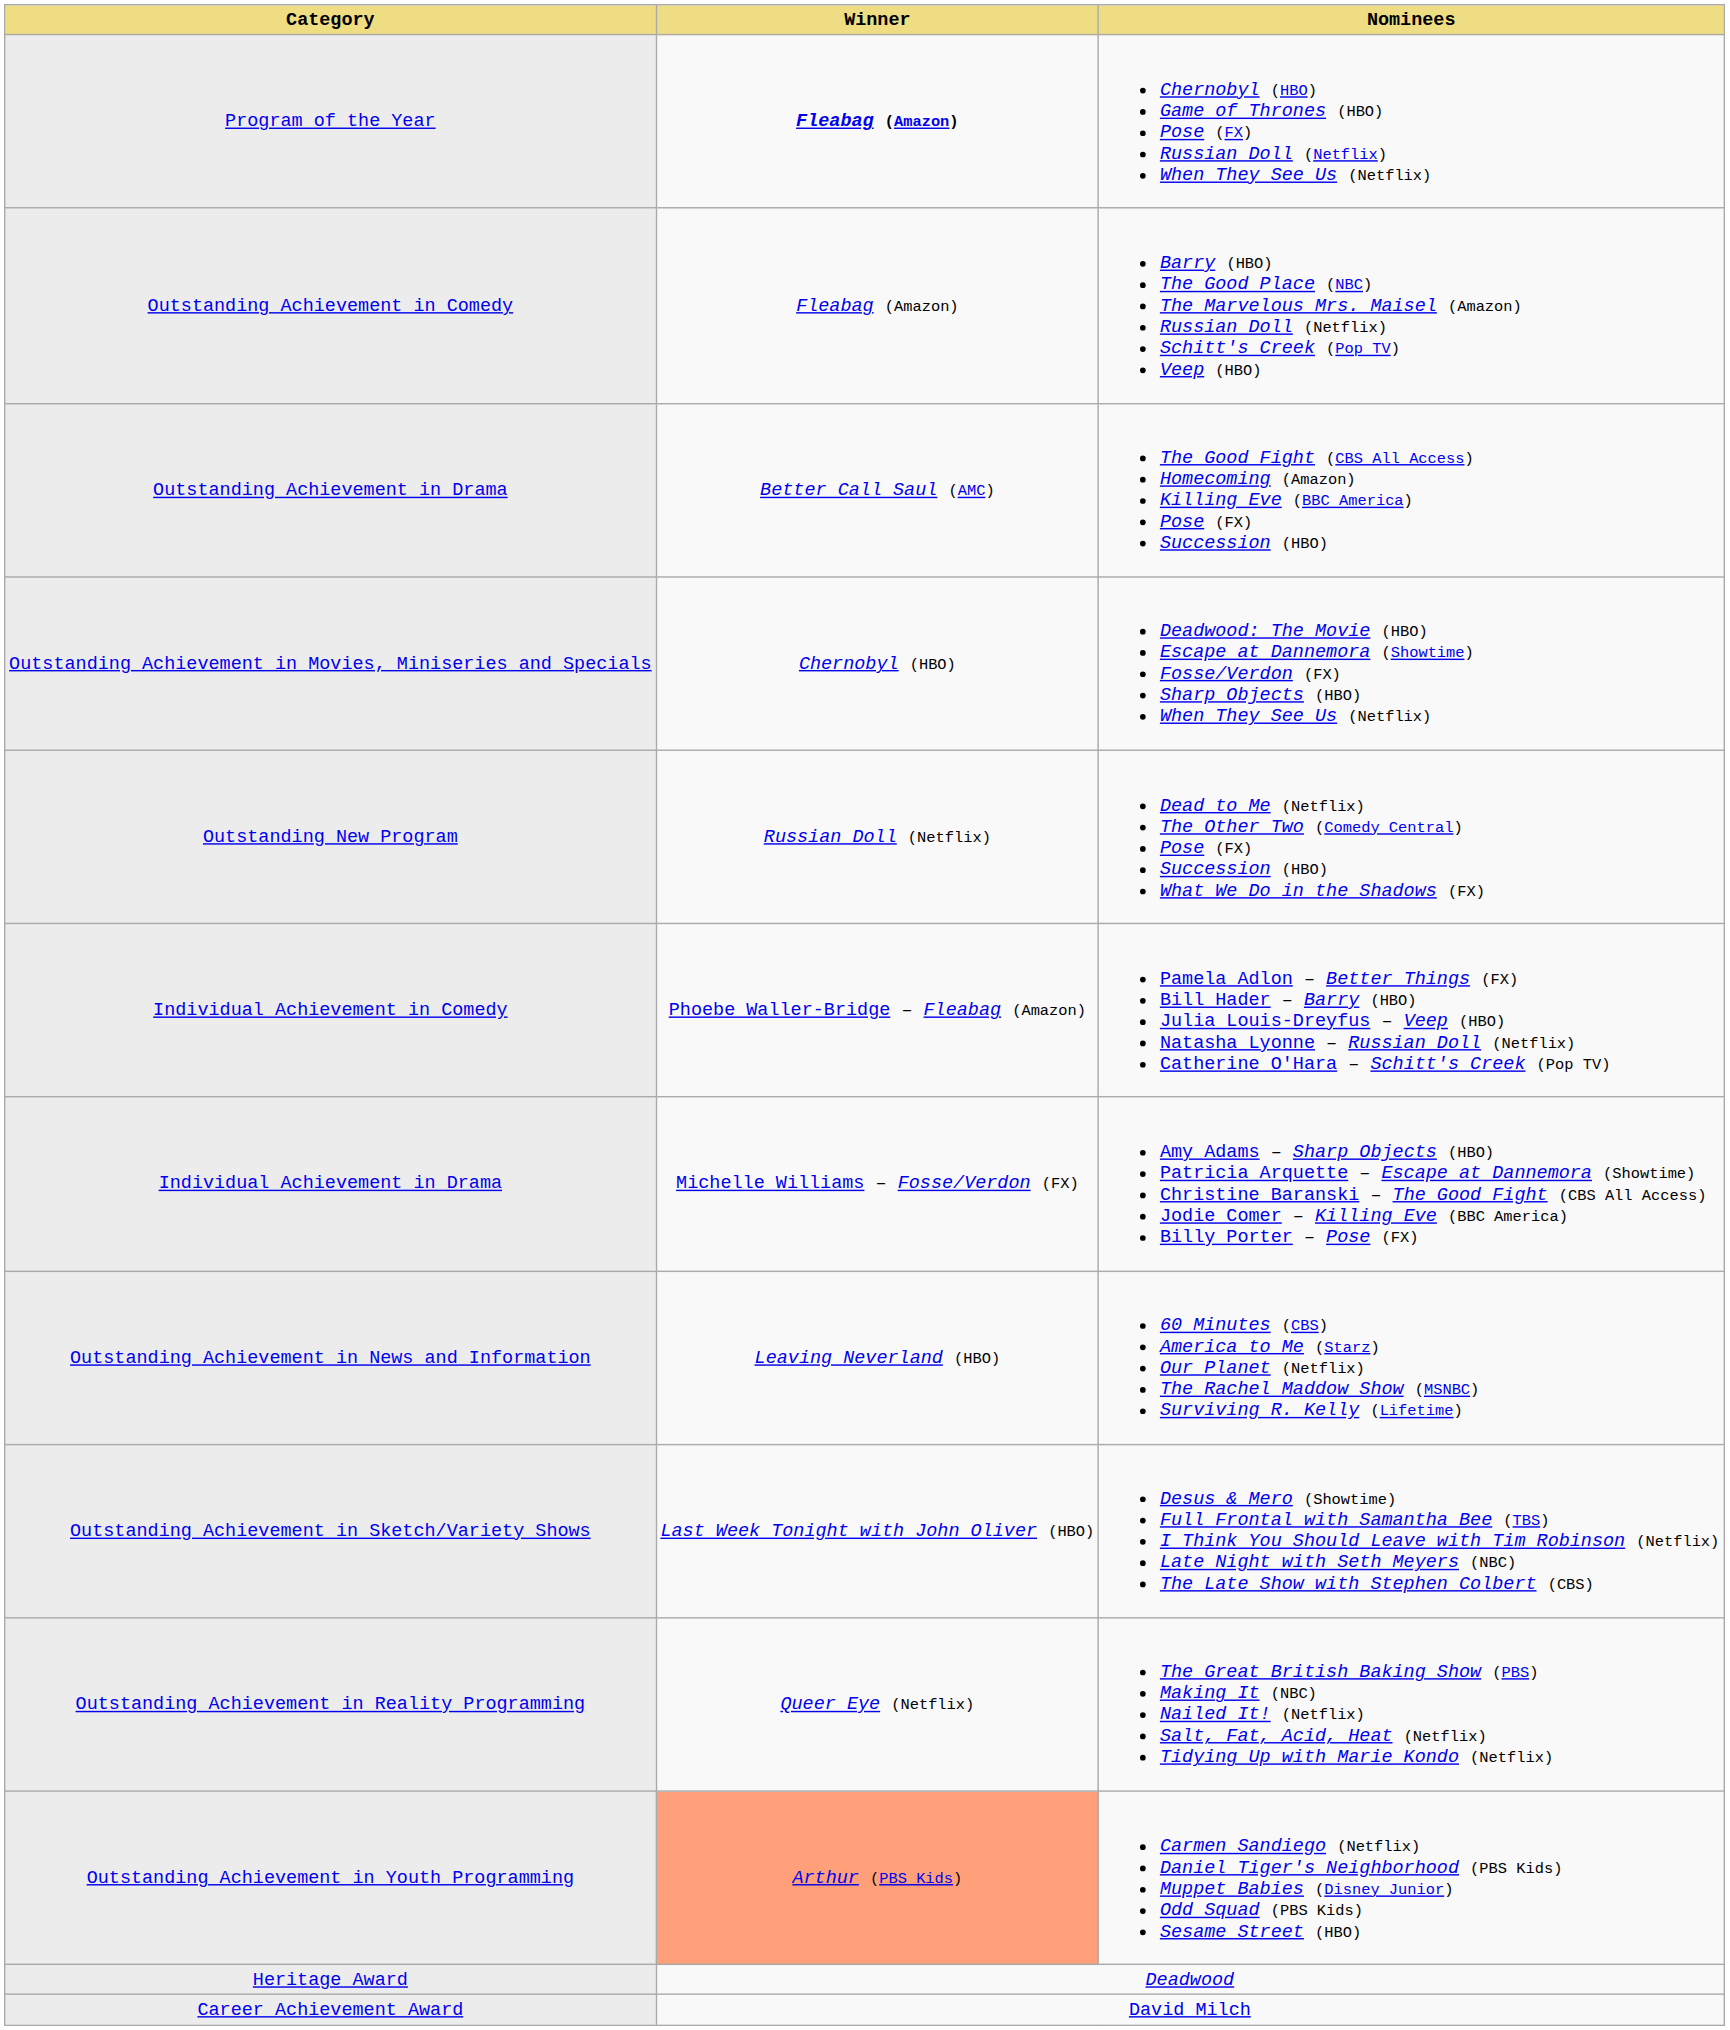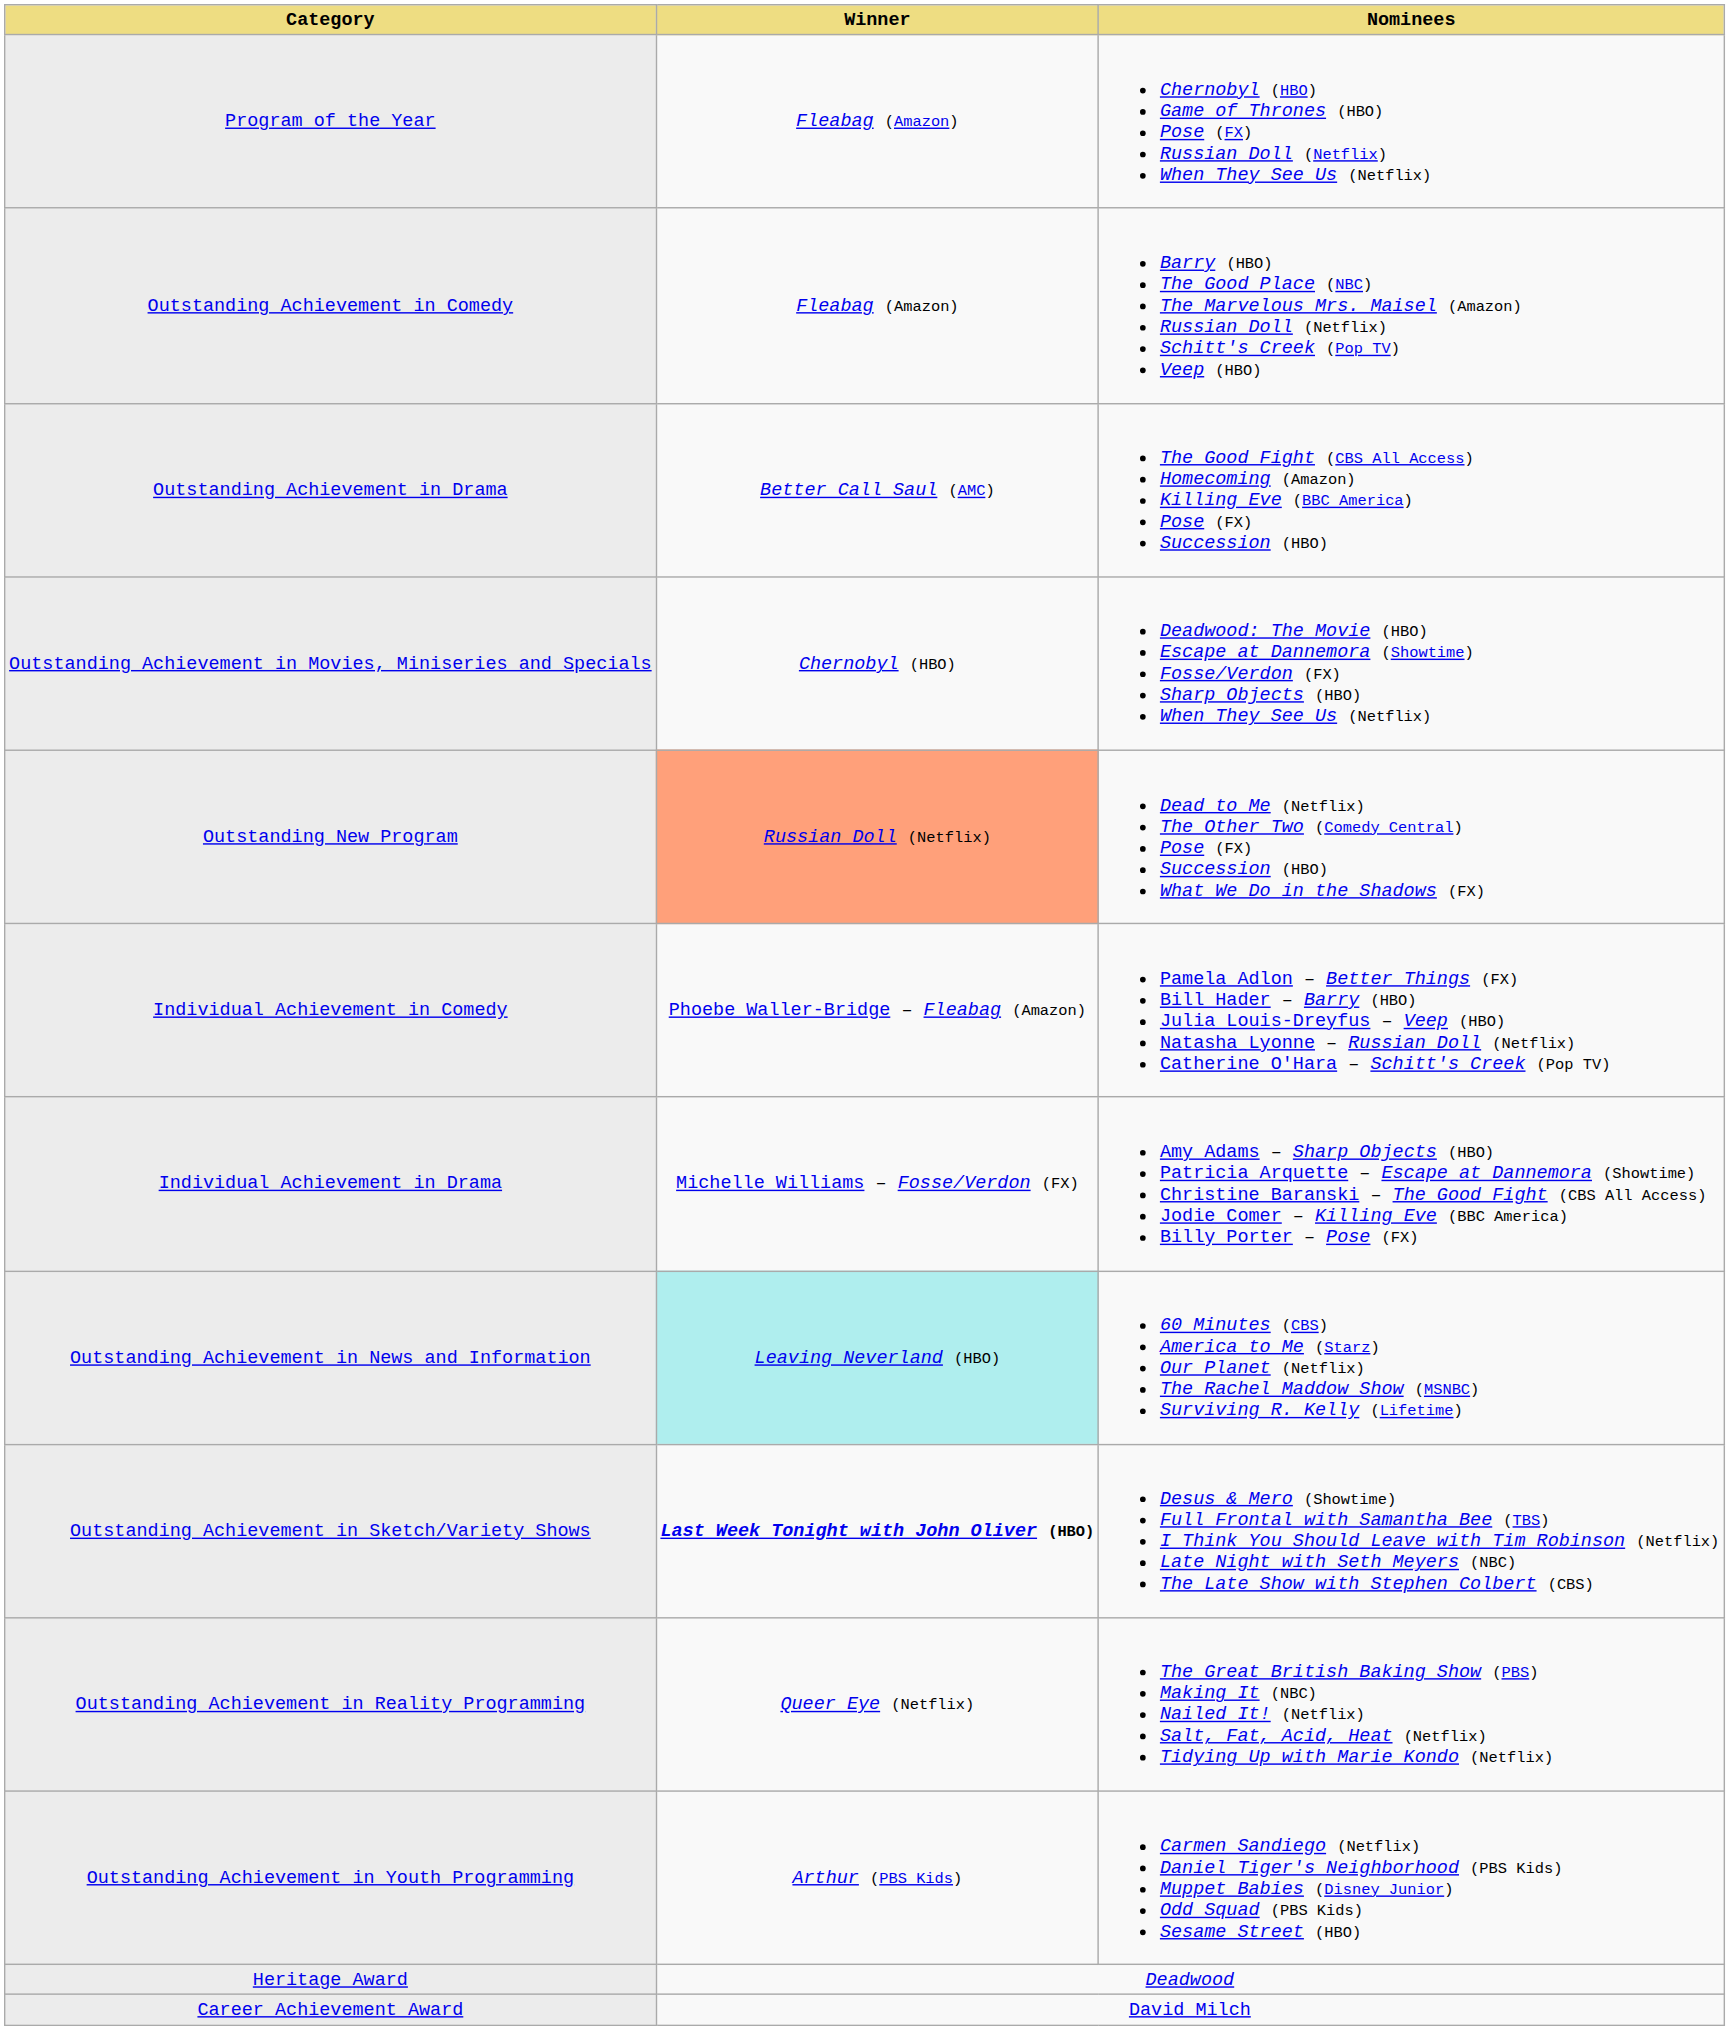(877, 122) bold -> (877, 122) normal
(877, 837) no background -> (877, 837) lightsalmon background
(877, 1357) no background -> (877, 1357) paleturquoise background
(877, 1531) normal -> (877, 1531) bold
(877, 1878) lightsalmon background -> (877, 1878) no background
